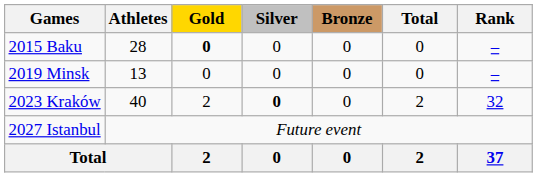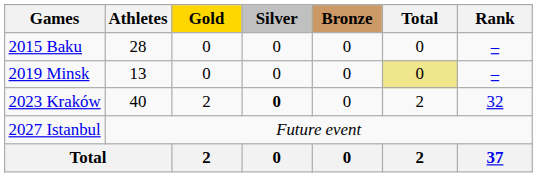(207, 46) bold -> (207, 46) normal
(420, 74) no background -> (420, 74) khaki background
